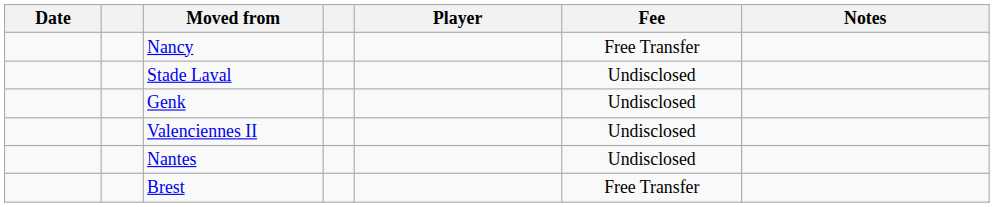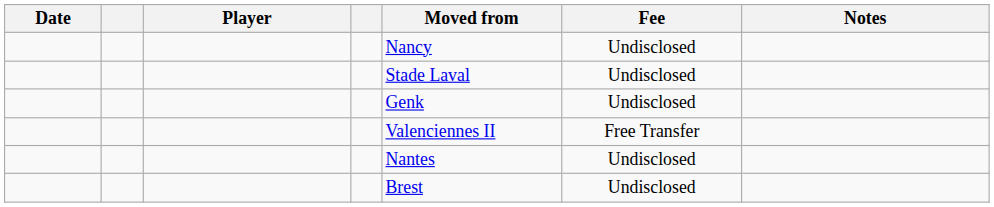columns swapped: (458, 18) <-> (233, 18)
(652, 46) Free Transfer -> (652, 46) Undisclosed
(652, 131) Undisclosed -> (652, 131) Free Transfer
(652, 187) Free Transfer -> (652, 187) Undisclosed
